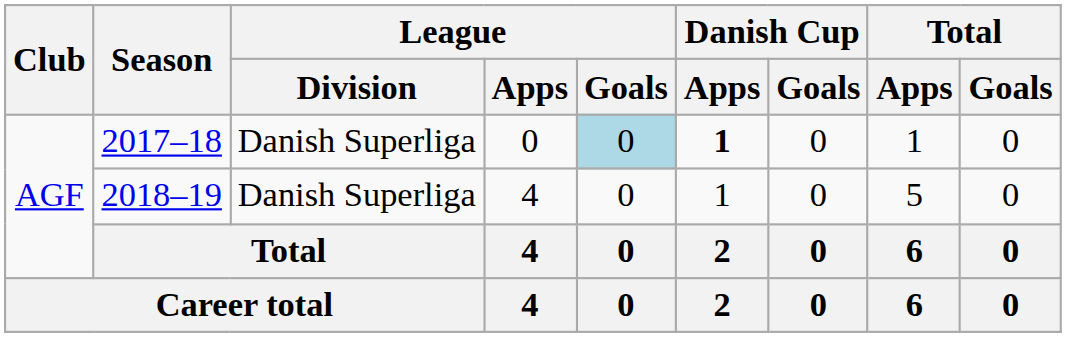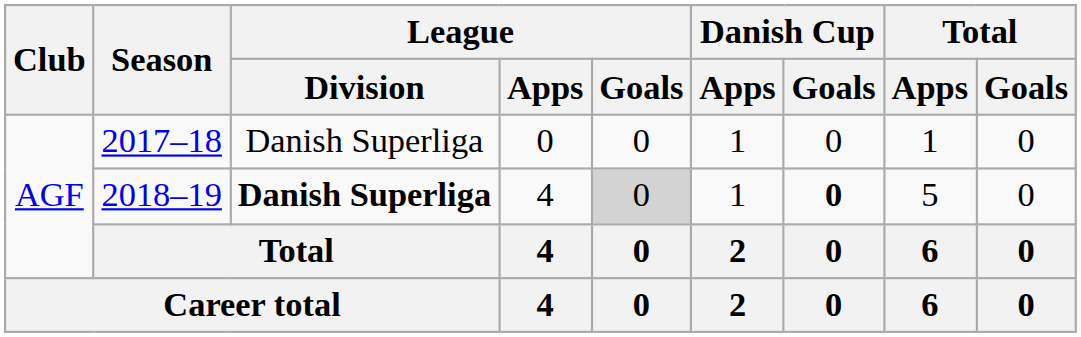(626, 140) lightblue background -> (641, 140) no background
(722, 140) bold -> (737, 140) normal
(357, 195) normal -> (364, 195) bold
(626, 195) no background -> (641, 195) lightgrey background
(818, 195) normal -> (834, 195) bold
